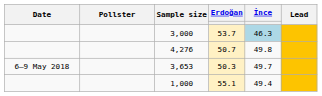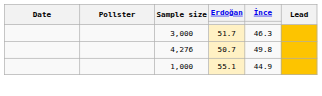(227, 33) 53.7 -> (227, 33) 51.7
(263, 33) lightblue background -> (263, 33) no background
- row: (182, 66)
(263, 83) 49.4 -> (263, 66) 44.9
